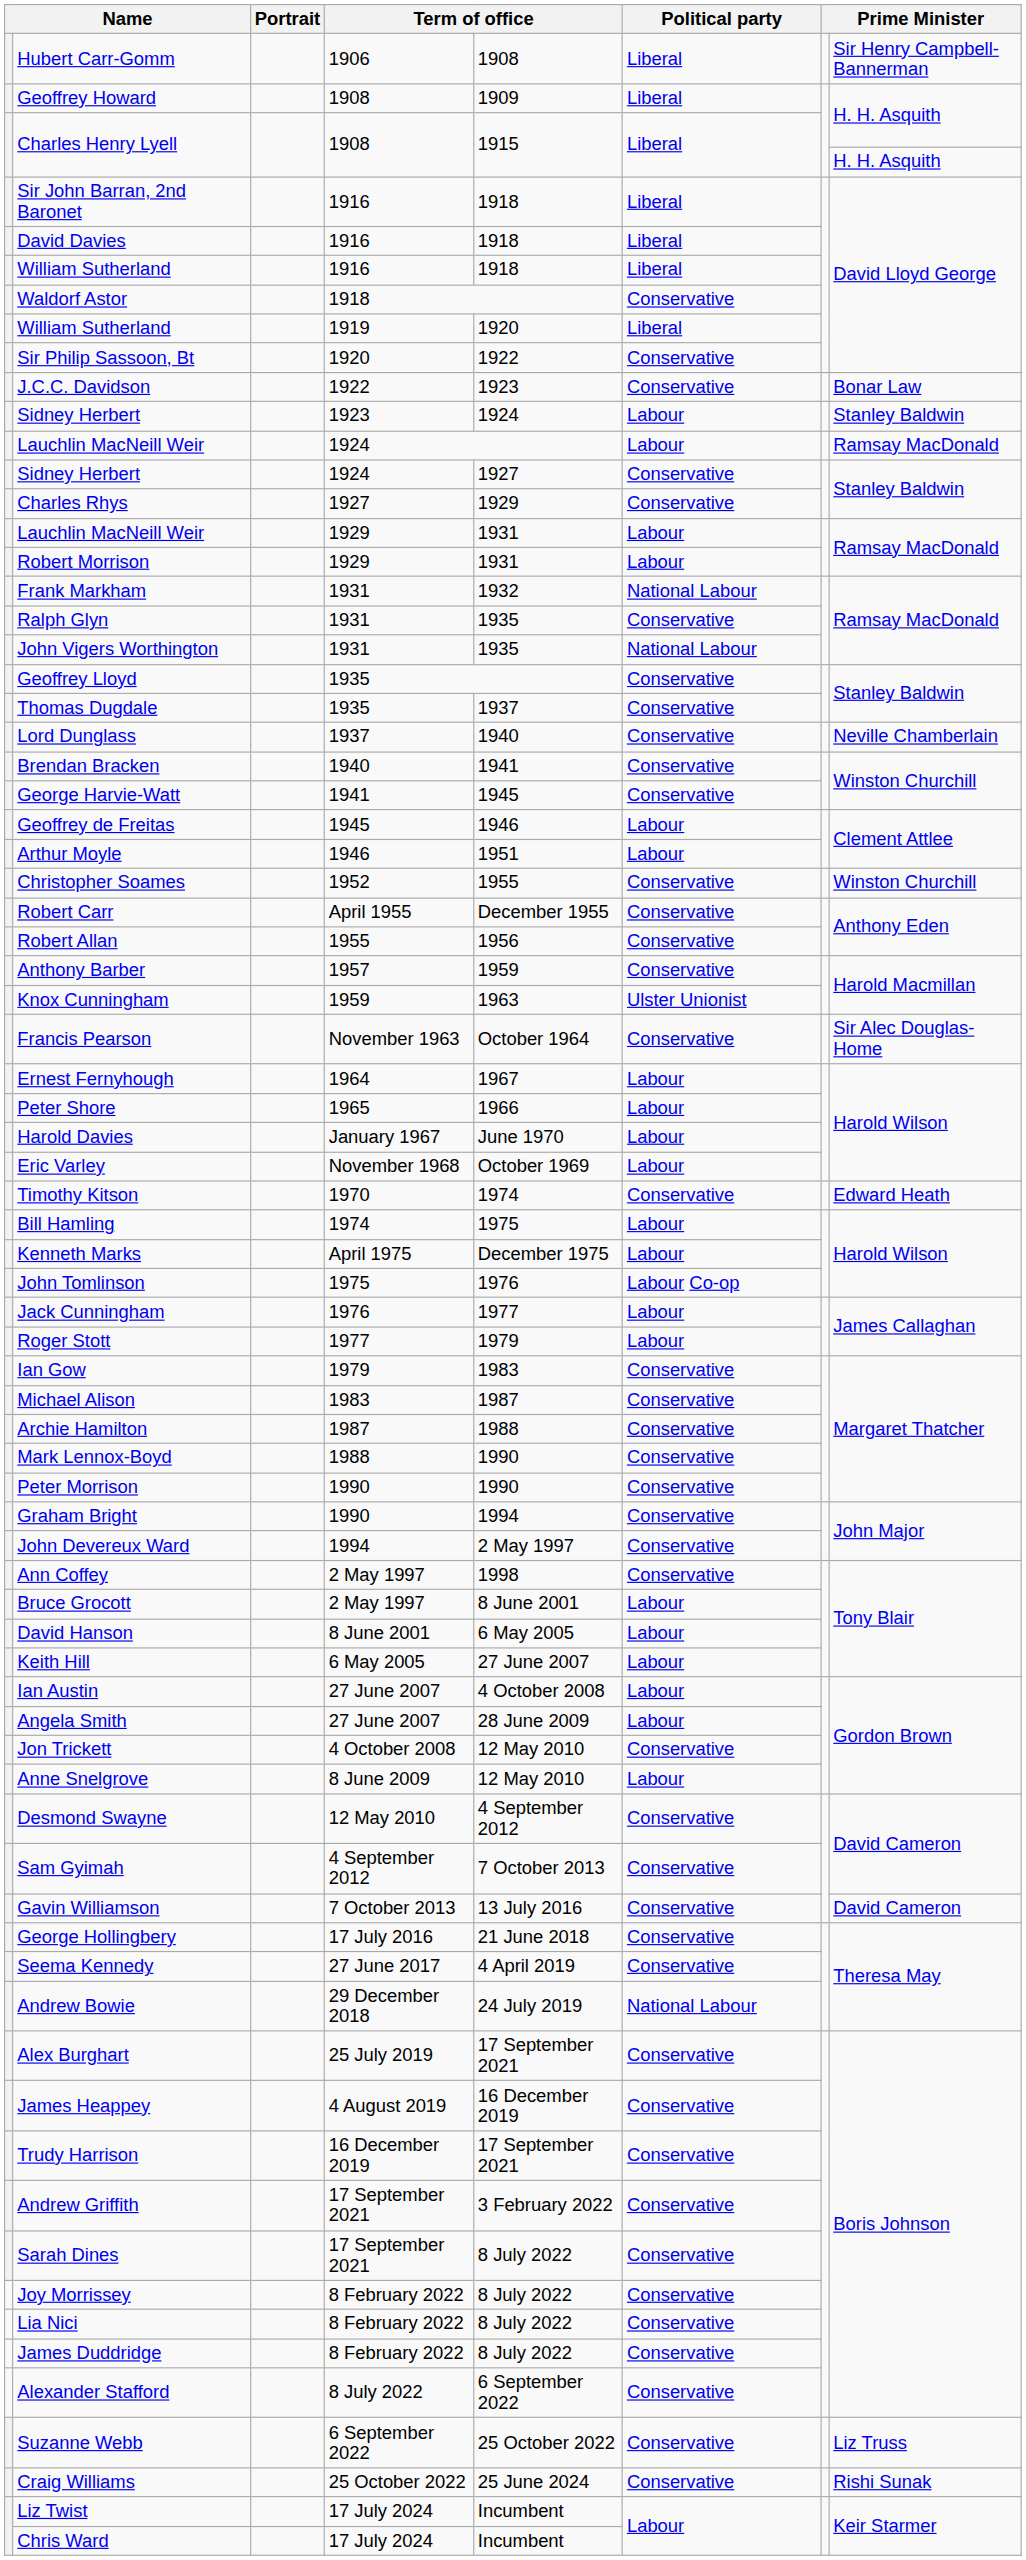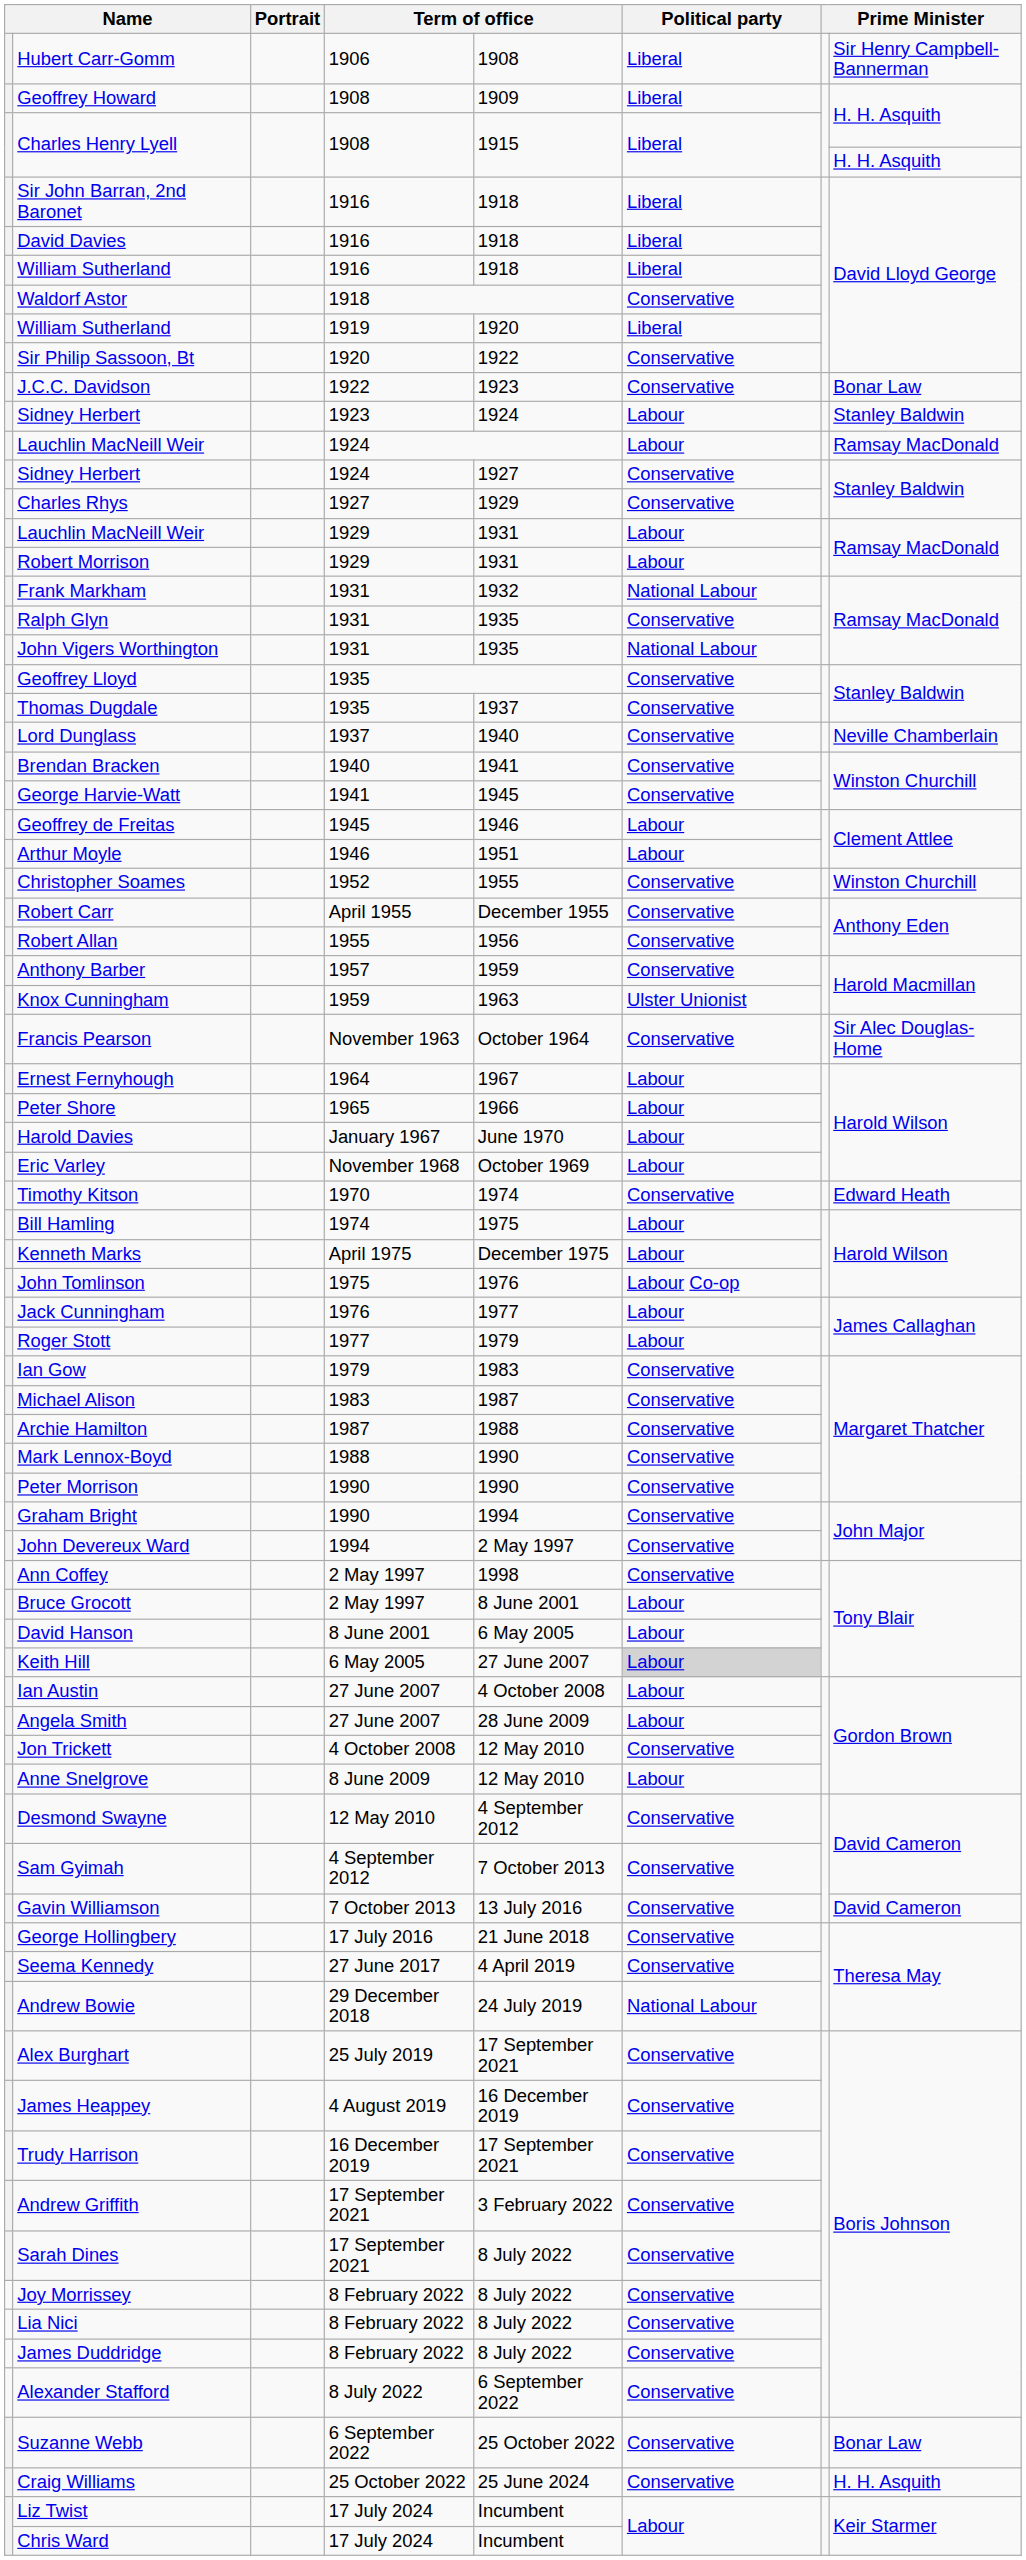(656, 1662) no background -> (656, 1662) lightgrey background
(870, 2442) Liz Truss -> (877, 2442) Bonar Law
(882, 2482) Rishi Sunak -> (887, 2482) H. H. Asquith
